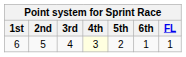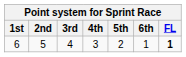(96, 44) lightyellow background -> (96, 44) no background
(170, 44) normal -> (170, 44) bold
